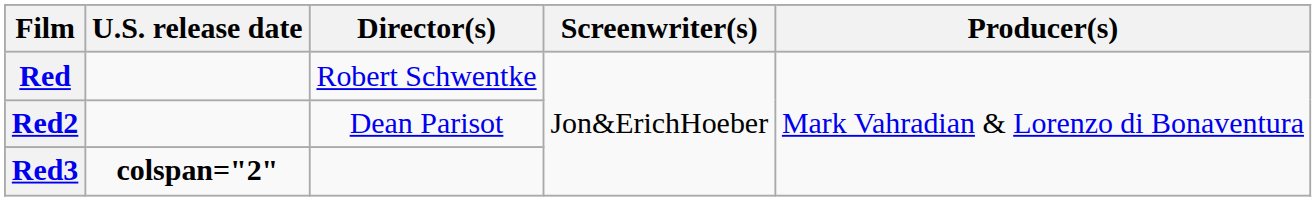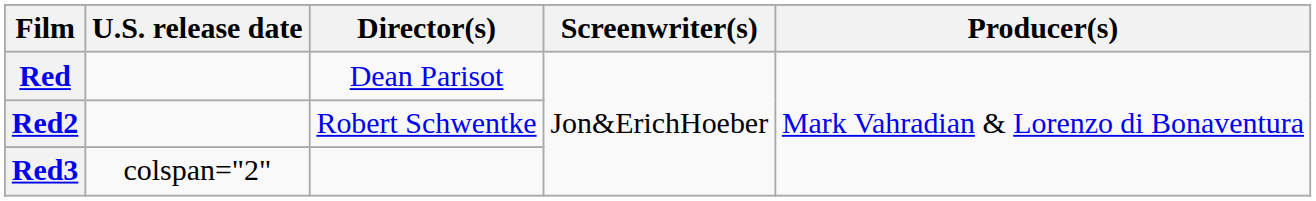(427, 75) Robert Schwentke -> (427, 75) Dean Parisot
(427, 123) Dean Parisot -> (427, 123) Robert Schwentke
(197, 170) bold -> (197, 170) normal
